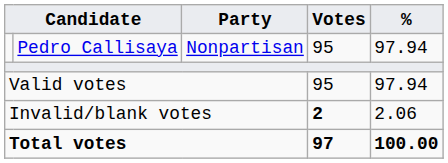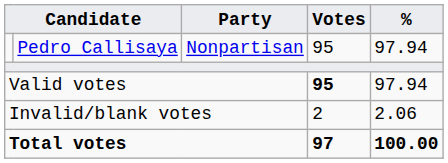(323, 86) normal -> (323, 86) bold
(318, 115) bold -> (318, 115) normal
